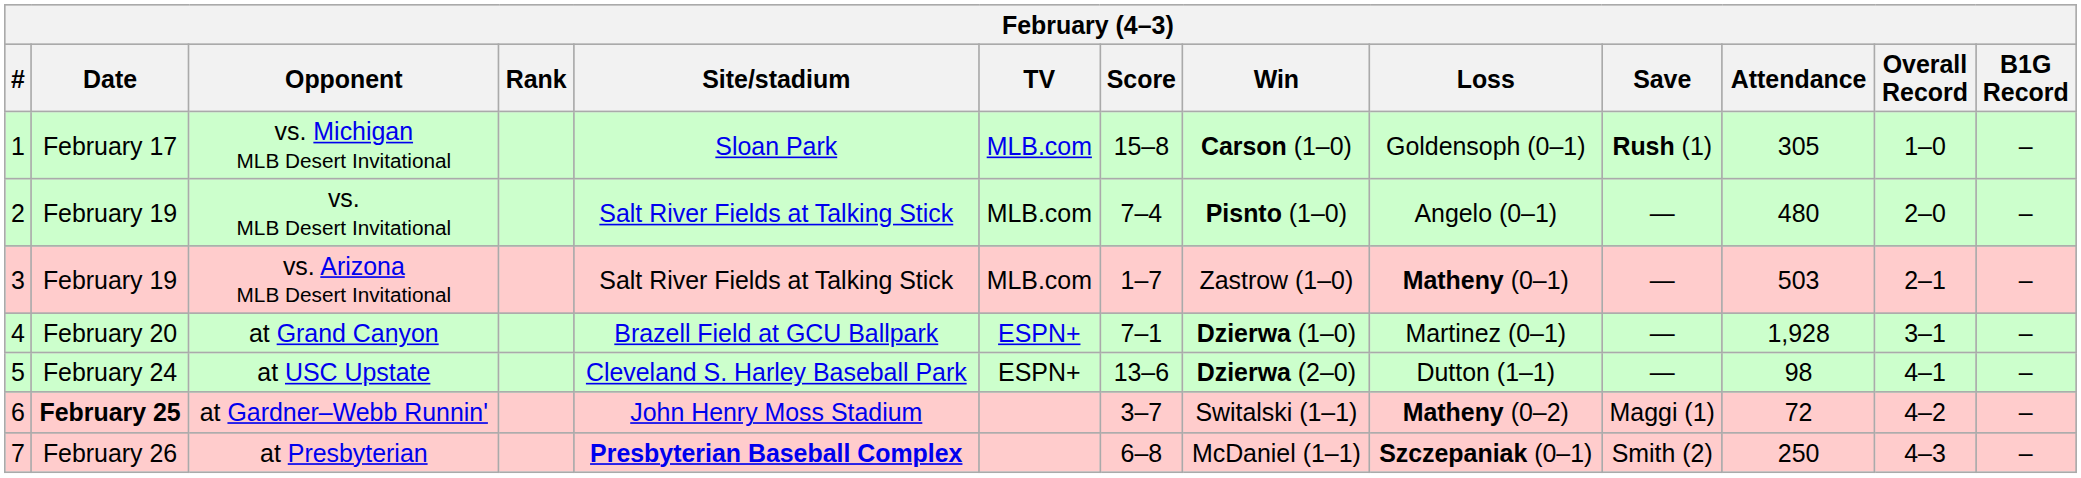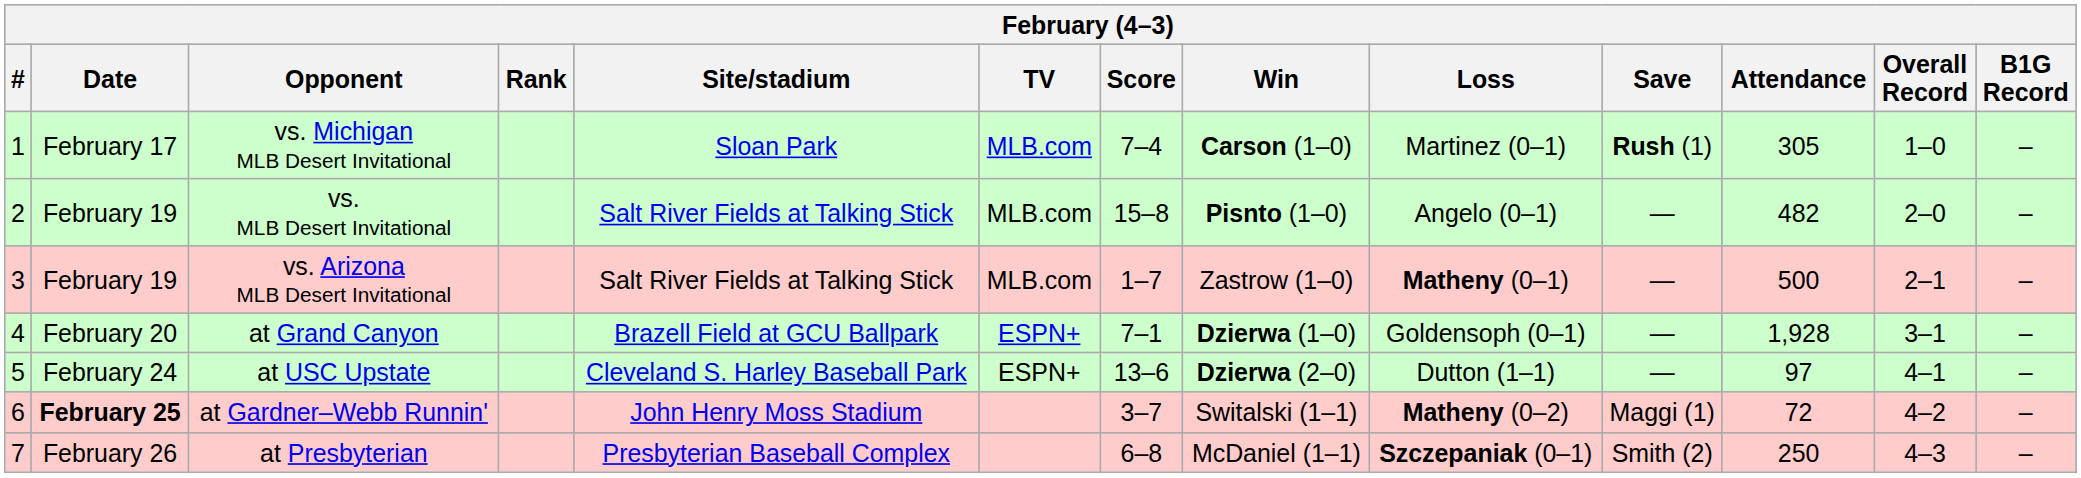(1141, 145) 15–8 -> (1141, 145) 7–4
(1486, 145) Goldensoph (0–1) -> (1486, 145) Martinez (0–1)
(1141, 213) 7–4 -> (1141, 213) 15–8
(1799, 213) 480 -> (1799, 213) 482
(1799, 280) 503 -> (1799, 280) 500
(1486, 333) Martinez (0–1) -> (1486, 333) Goldensoph (0–1)
(1799, 373) 98 -> (1799, 373) 97
(776, 452) bold -> (776, 452) normal
